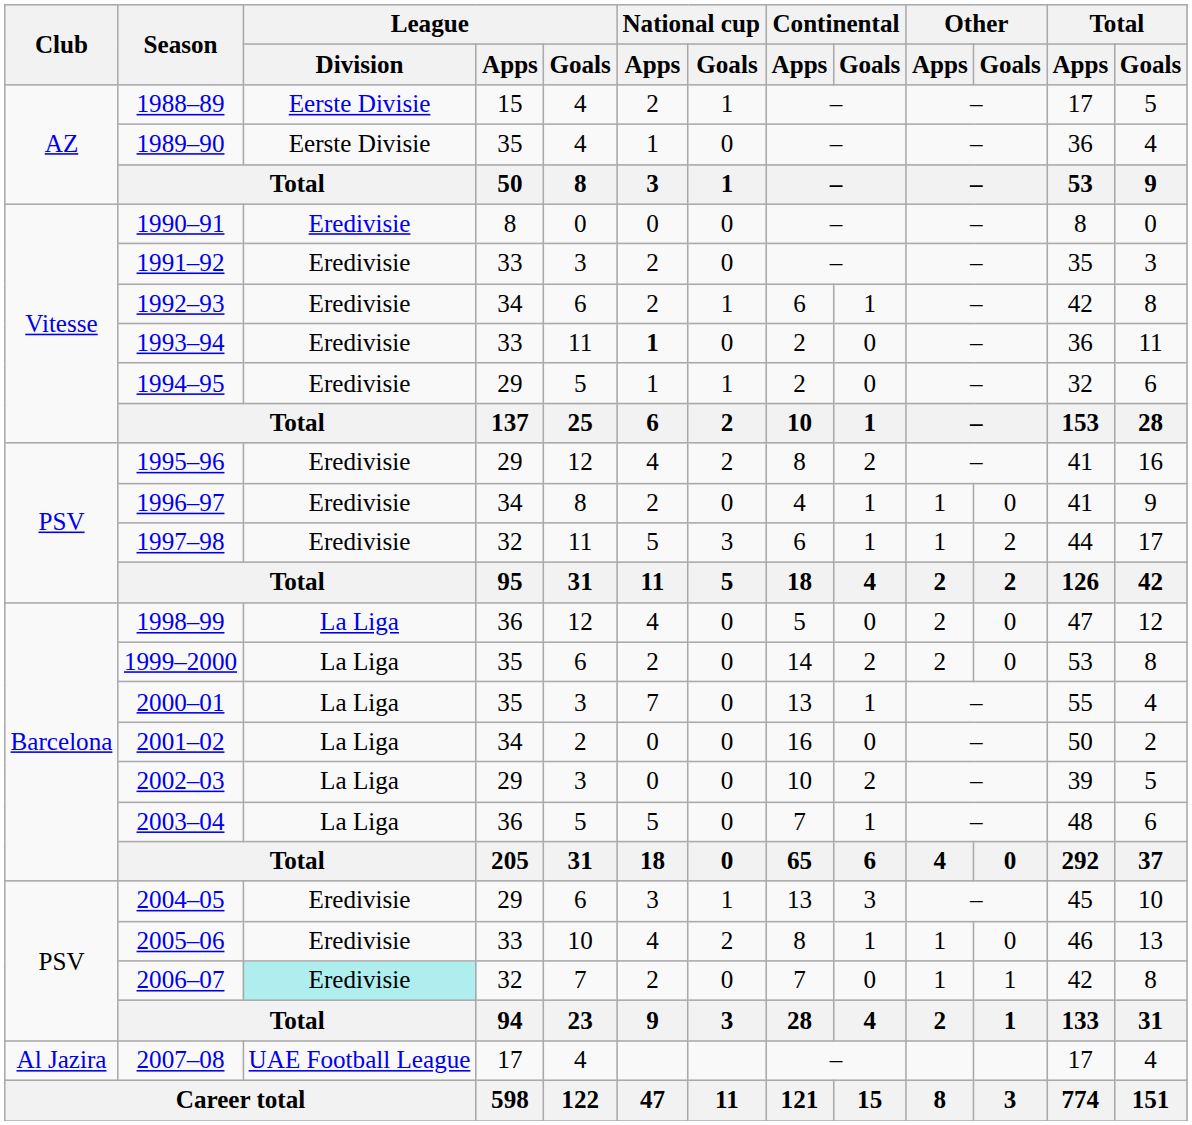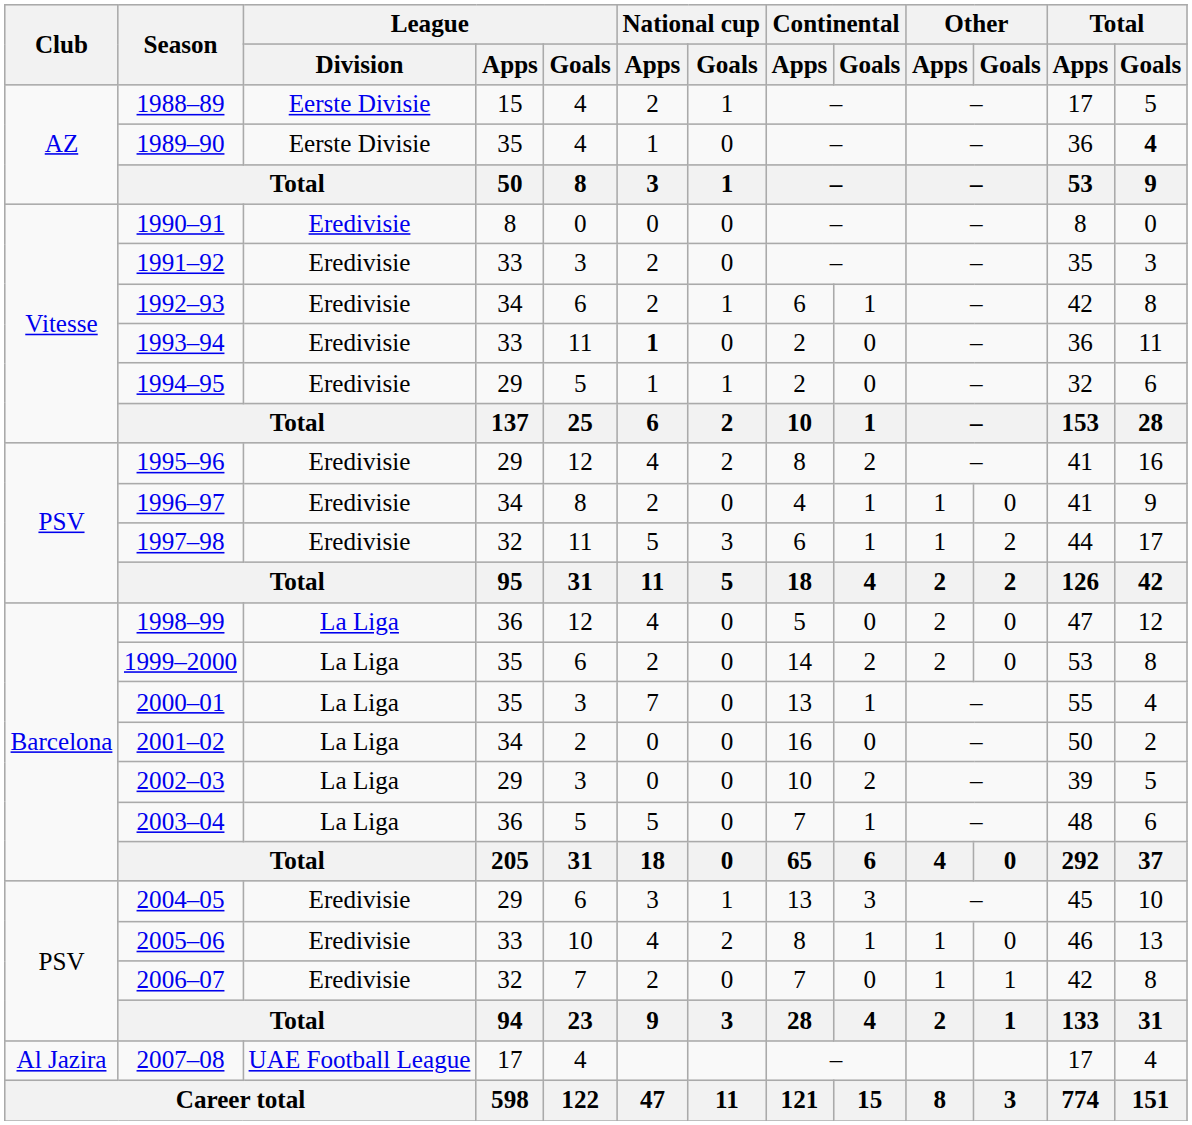(1151, 143) normal -> (1151, 143) bold
(360, 980) paleturquoise background -> (360, 980) no background
